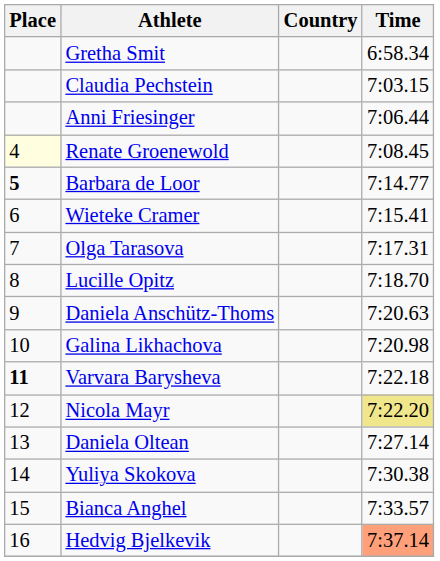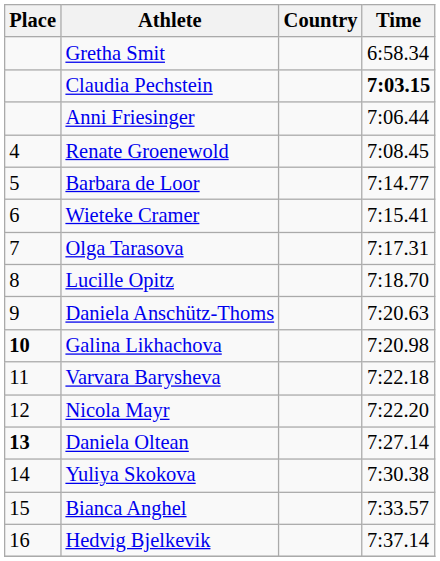(398, 85) normal -> (399, 85) bold
(14, 150) lightyellow background -> (14, 150) no background
(14, 183) bold -> (14, 183) normal
(20, 345) normal -> (20, 345) bold
(19, 378) bold -> (19, 378) normal
(398, 410) khaki background -> (398, 410) no background
(20, 442) normal -> (20, 442) bold
(398, 540) lightsalmon background -> (398, 540) no background
